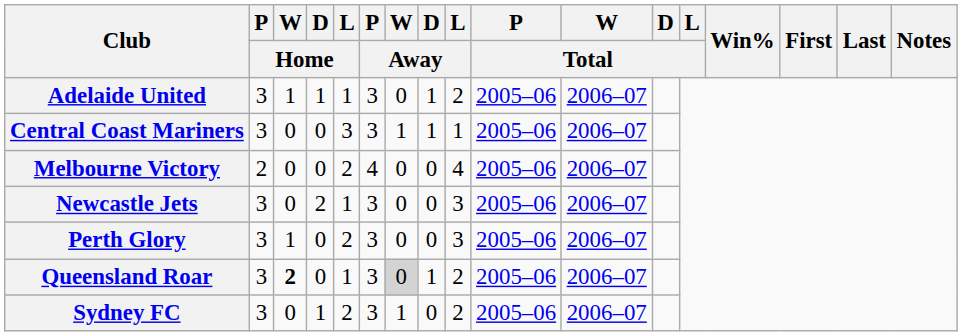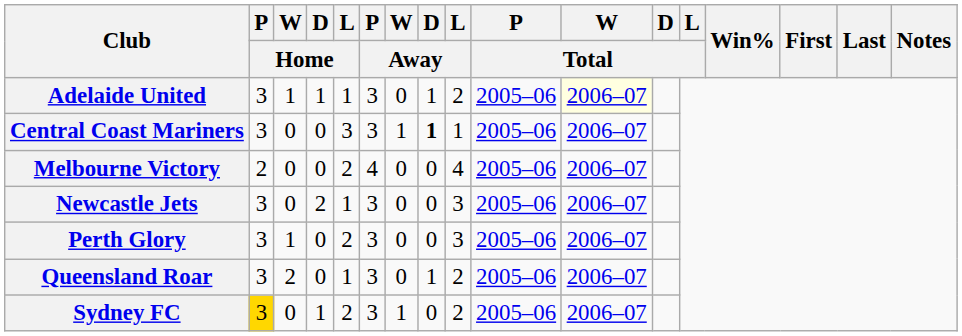(607, 95) no background -> (607, 95) lightyellow background
(431, 131) normal -> (431, 131) bold
(290, 276) bold -> (290, 276) normal
(401, 276) lightgrey background -> (401, 276) no background
(261, 312) no background -> (261, 312) gold background
